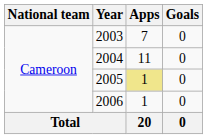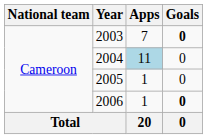(182, 36) normal -> (182, 36) bold
(144, 58) no background -> (144, 58) lightblue background
(144, 79) khaki background -> (144, 79) no background
(182, 101) normal -> (182, 101) bold
